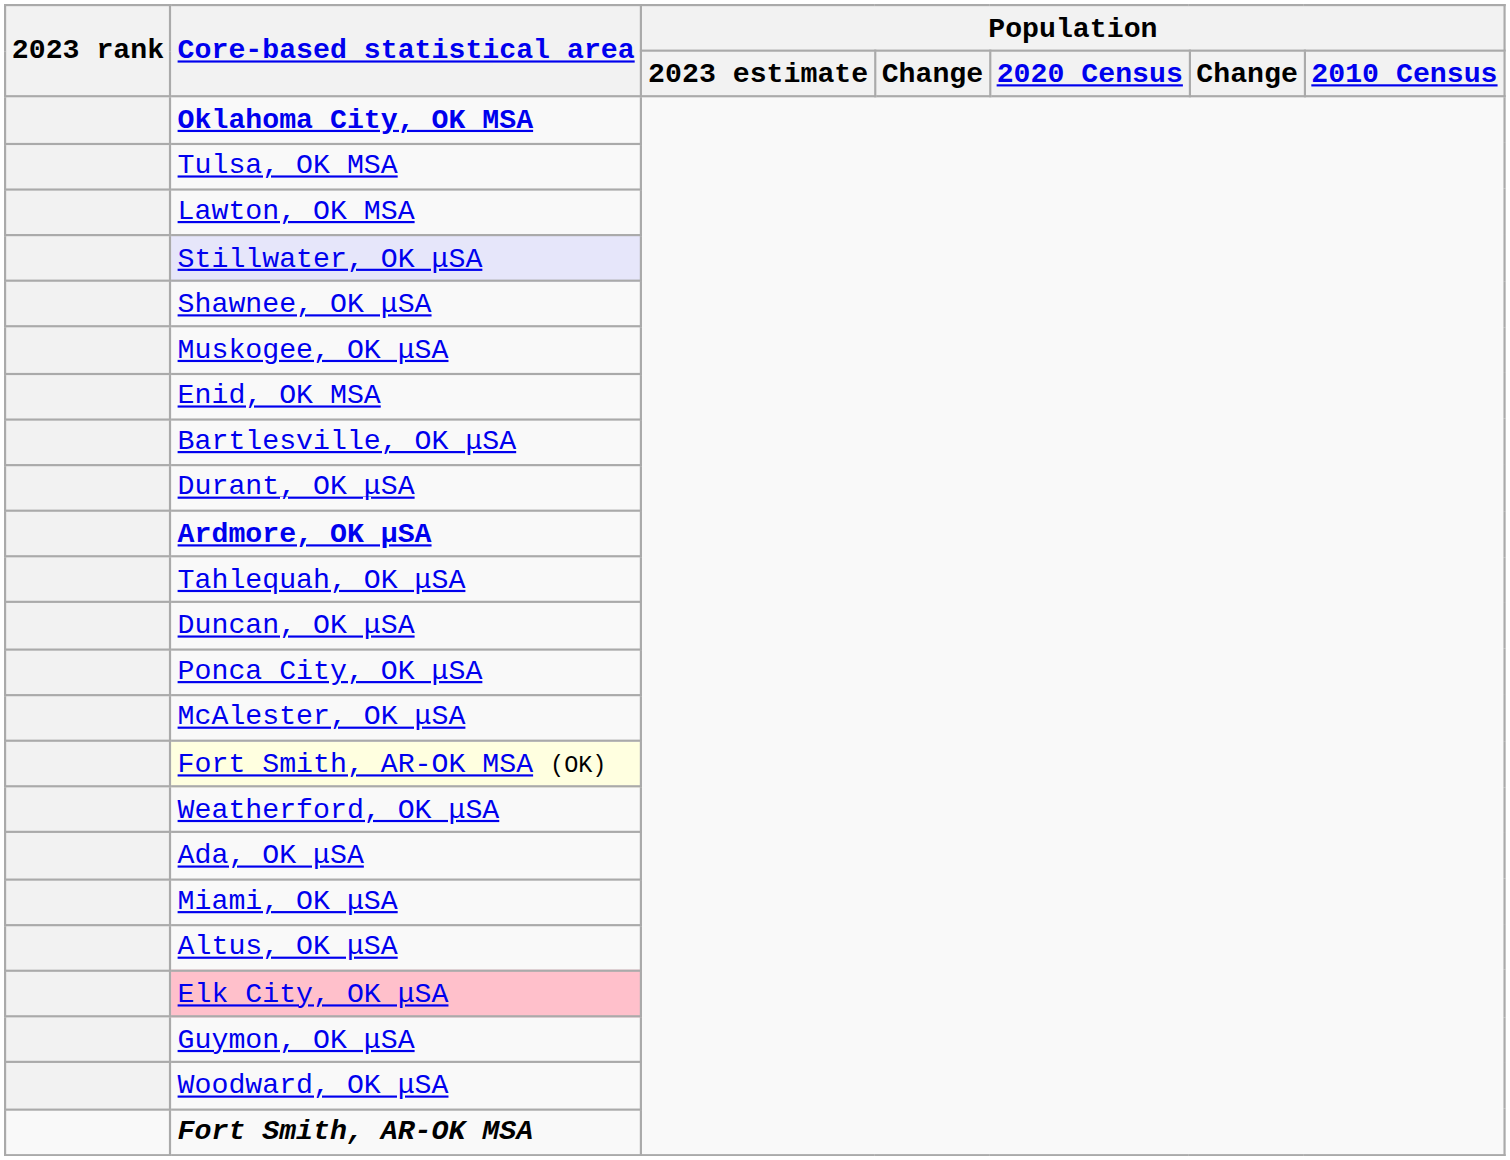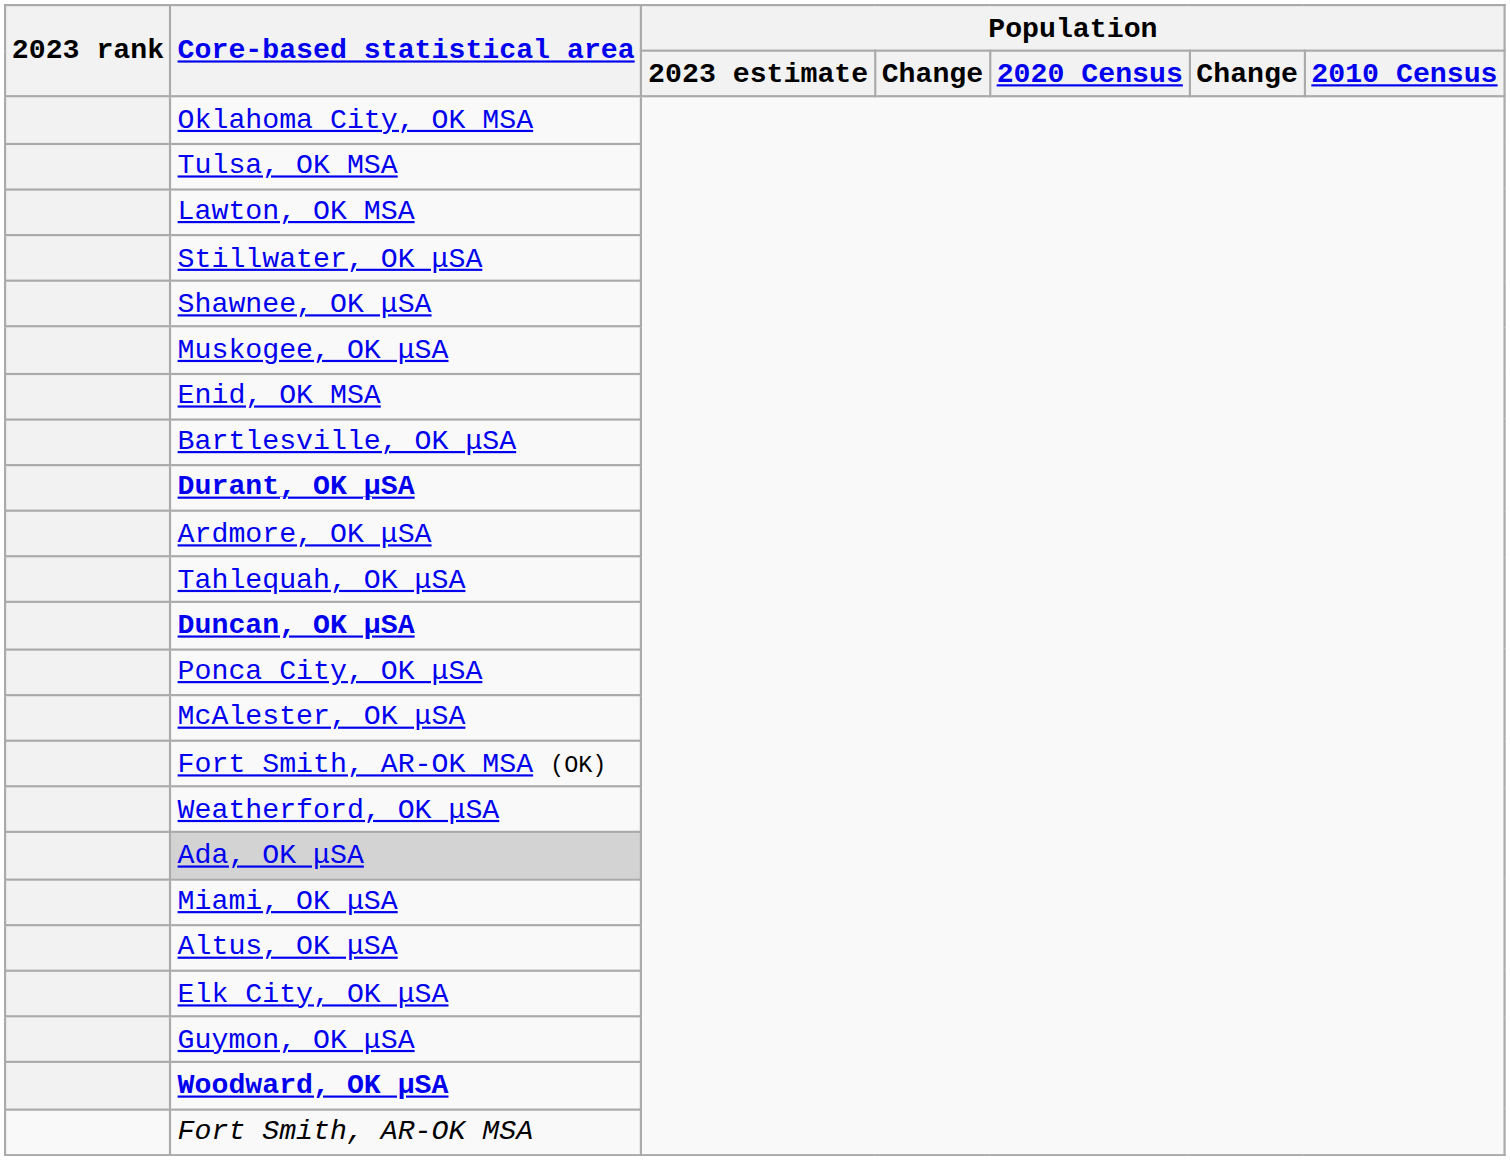(355, 120) bold -> (355, 120) normal
(330, 258) lavender background -> (330, 258) no background
(296, 488) normal -> (296, 488) bold
(305, 534) bold -> (305, 534) normal
(296, 626) normal -> (296, 626) bold
(392, 764) lightyellow background -> (392, 764) no background
(271, 856) no background -> (271, 856) lightgrey background
(313, 994) pink background -> (313, 994) no background
(313, 1086) normal -> (313, 1086) bold
(355, 1132) bold -> (355, 1132) normal
